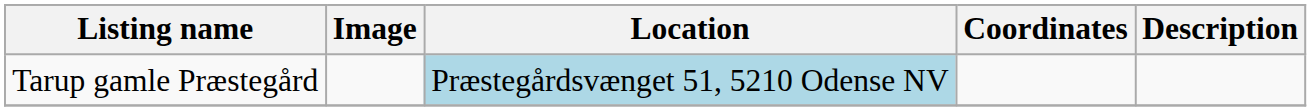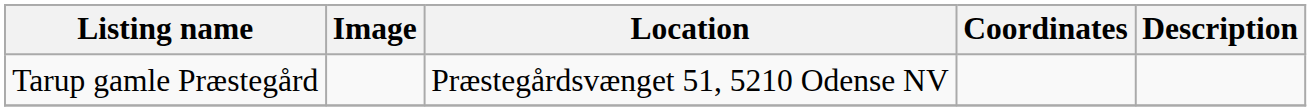(690, 79) lightblue background -> (690, 79) no background
